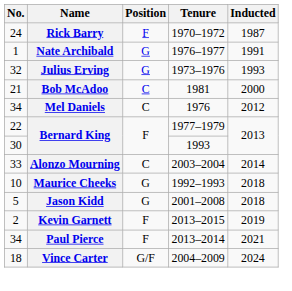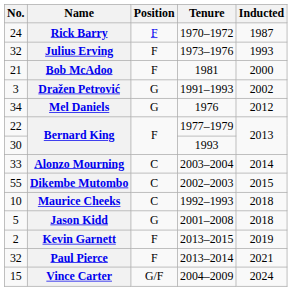- row: (75, 51)
(146, 70) G -> (154, 51) F
(146, 88) C -> (154, 70) F
+ row: (79, 88)
(146, 107) C -> (154, 107) G
+ row: (79, 182)
(146, 182) G -> (154, 201) C
(16, 239) 34 -> (16, 257) 32
(16, 257) 18 -> (16, 276) 15
